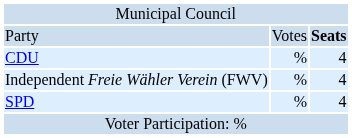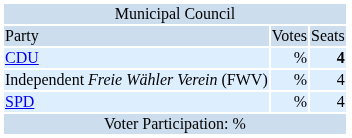(329, 36) bold -> (328, 36) normal
(343, 58) normal -> (341, 58) bold
